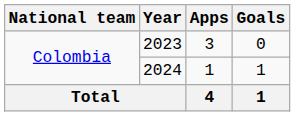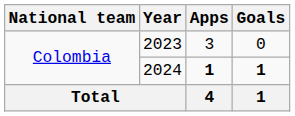(209, 71) normal -> (209, 71) bold
(261, 71) normal -> (261, 71) bold
